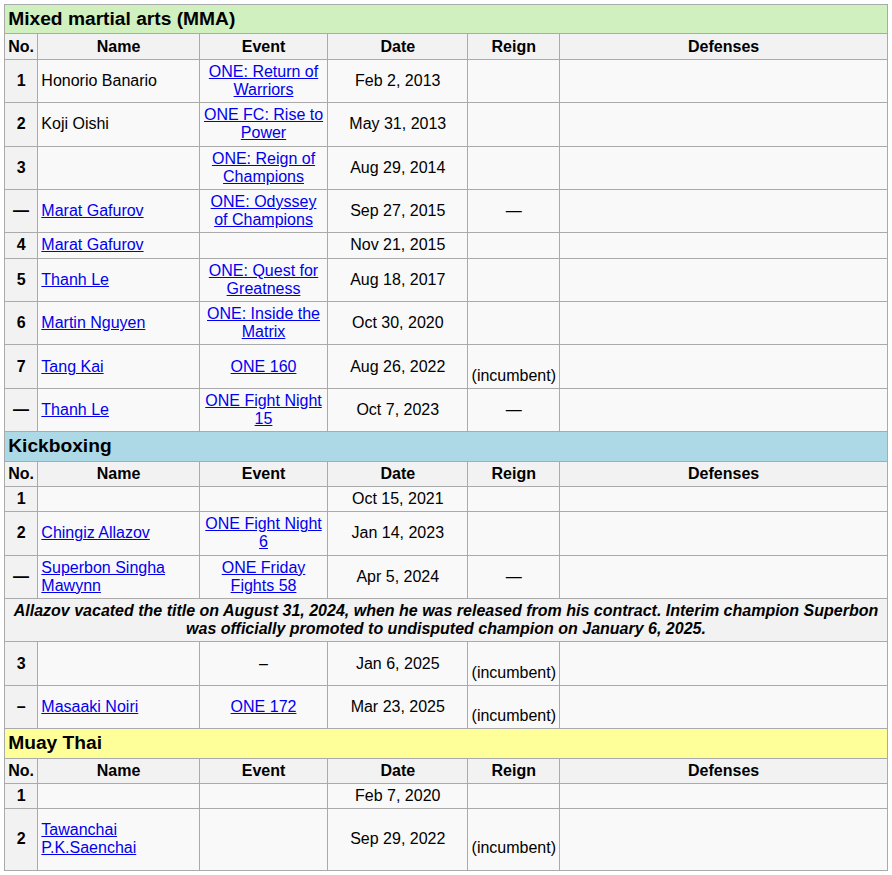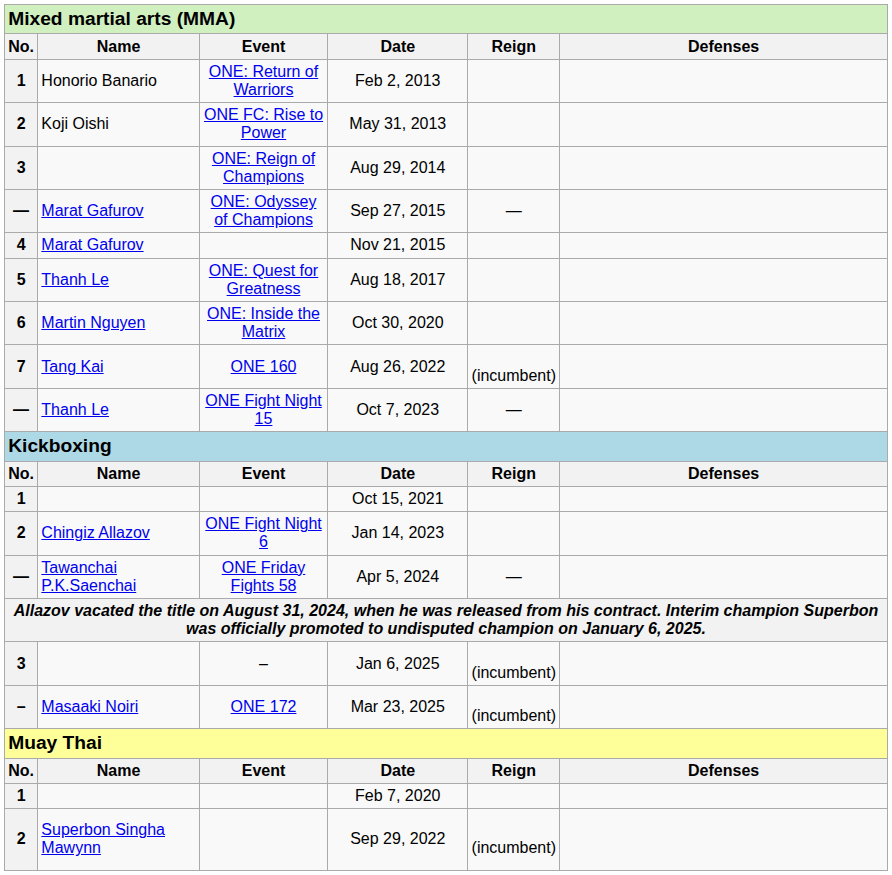(103, 576) Superbon Singha Mawynn -> (89, 576) Tawanchai P.K.Saenchai
(89, 839) Tawanchai P.K.Saenchai -> (103, 839) Superbon Singha Mawynn
